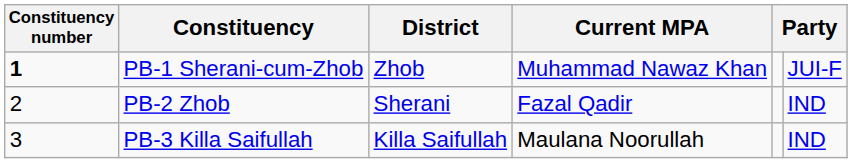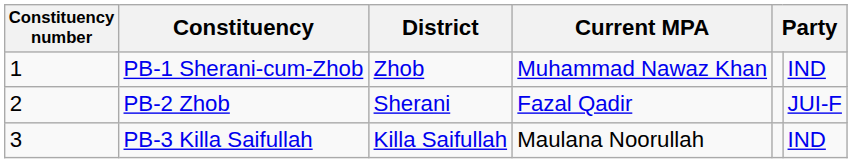(16, 69) bold -> (16, 69) normal
(815, 69) JUI-F -> (807, 69) IND
(807, 104) IND -> (815, 104) JUI-F
